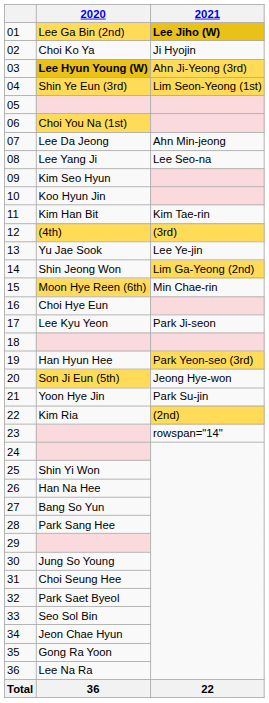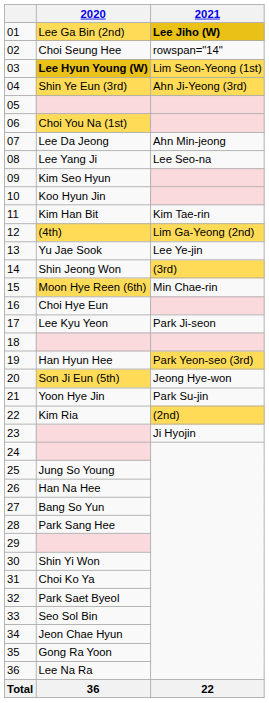(67, 50) Choi Ko Ya -> (80, 50) Choi Seung Hee
(174, 50) Ji Hyojin -> (188, 50) rowspan="14"
(200, 68) Ahn Ji-Yeong (3rd) -> (207, 68) Lim Seon-Yeong (1st)
(207, 87) Lim Seon-Yeong (1st) -> (200, 87) Ahn Ji-Yeong (3rd)
(165, 233) (3rd) -> (204, 233) Lim Ga-Yeong (2nd)
(204, 269) Lim Ga-Yeong (2nd) -> (165, 269) (3rd)
(188, 433) rowspan="14" -> (174, 433) Ji Hyojin
(69, 470) Shin Yi Won -> (76, 470) Jung So Young
(76, 561) Jung So Young -> (69, 561) Shin Yi Won
(80, 579) Choi Seung Hee -> (67, 579) Choi Ko Ya
